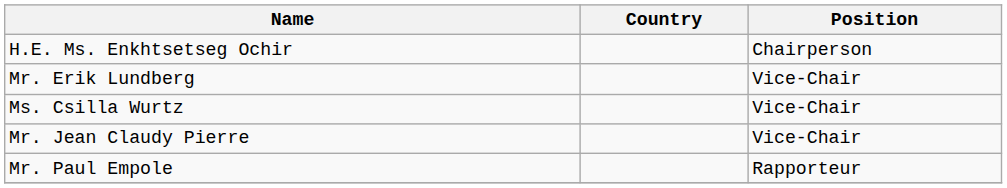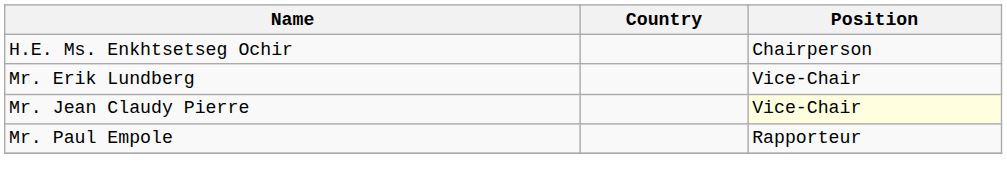- row: (96, 109)
(807, 138) no background -> (807, 109) lightyellow background
